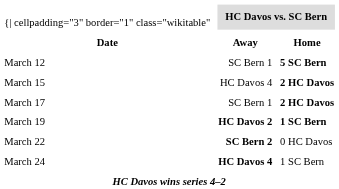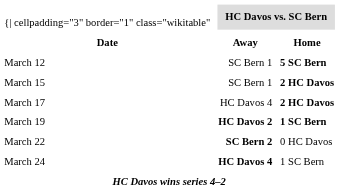(246, 82) HC Davos 4 -> (250, 82) SC Bern 1
(250, 102) SC Bern 1 -> (246, 102) HC Davos 4
